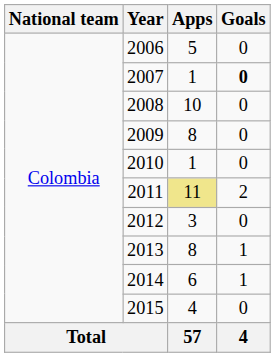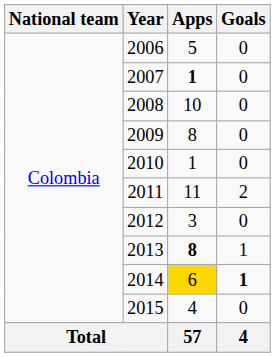(192, 76) normal -> (192, 76) bold
(243, 76) bold -> (243, 76) normal
(192, 192) khaki background -> (192, 192) no background
(192, 250) normal -> (192, 250) bold
(192, 279) no background -> (192, 279) gold background
(243, 279) normal -> (243, 279) bold
